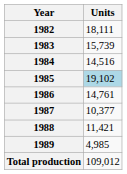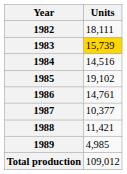(100, 45) no background -> (100, 45) gold background
(100, 78) lightblue background -> (100, 78) no background
